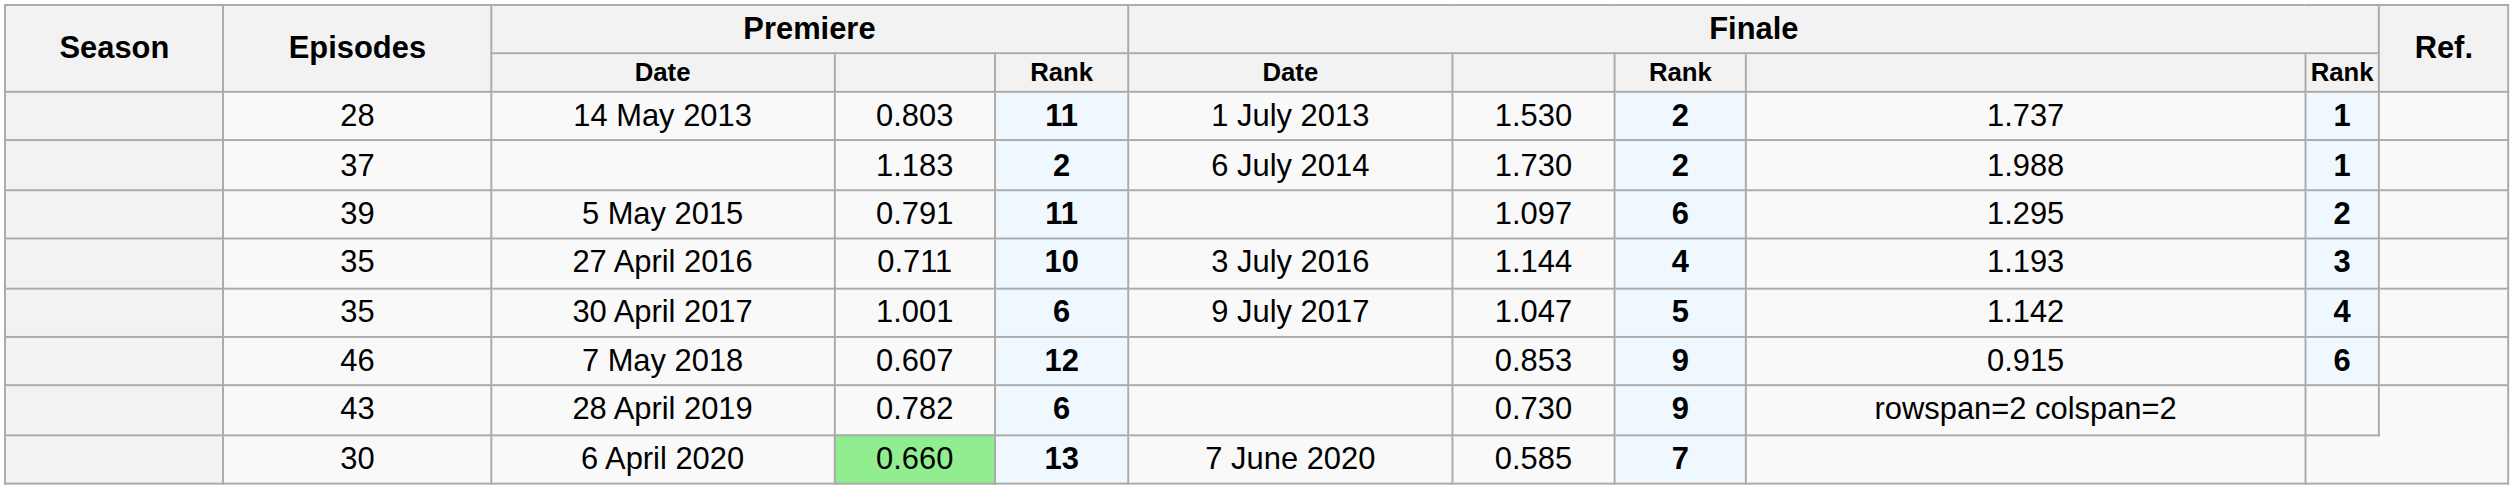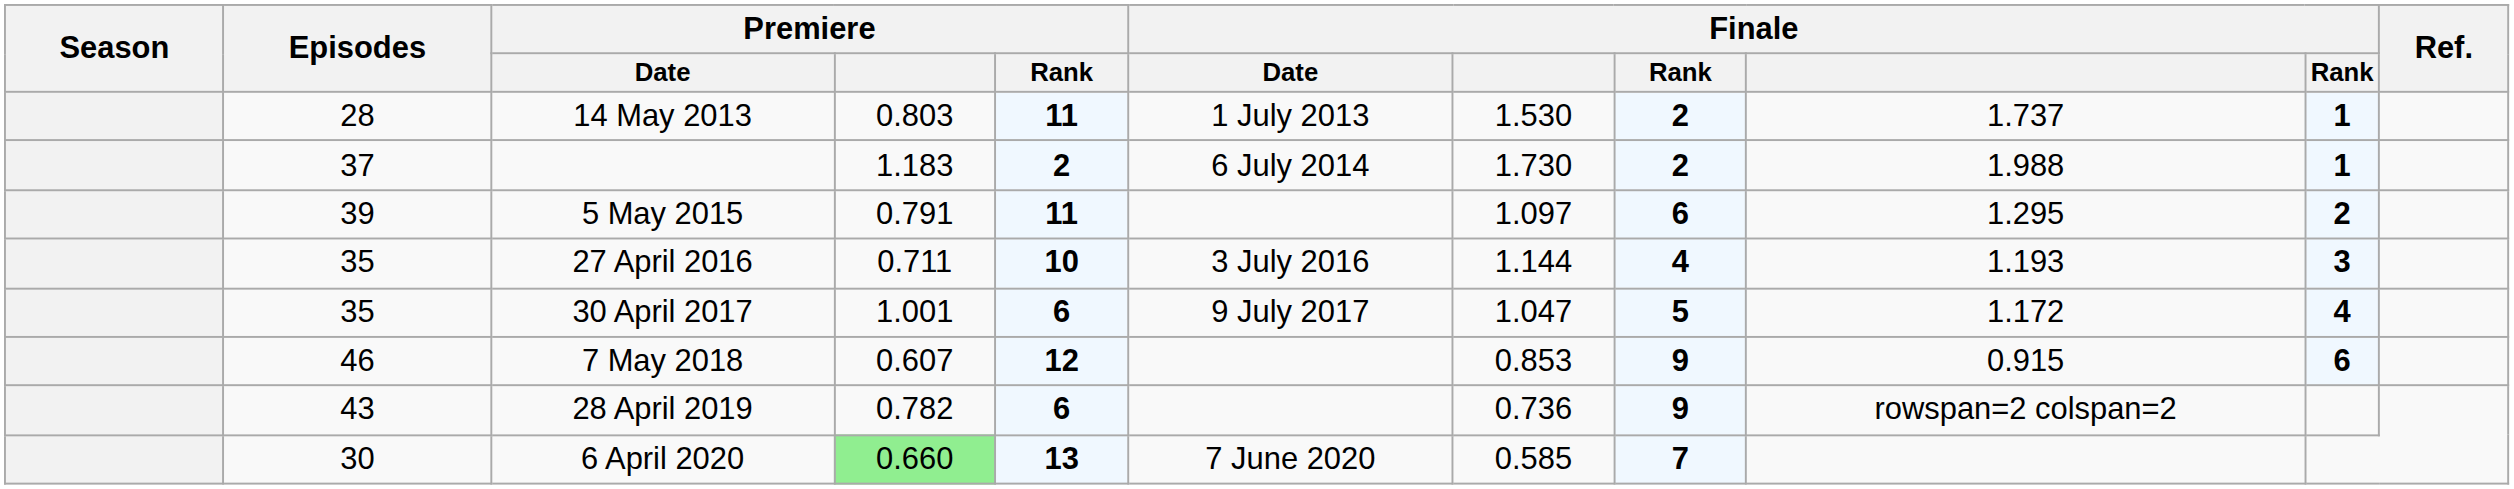(2026, 311) 1.142 -> (2026, 311) 1.172
(1533, 409) 0.730 -> (1533, 409) 0.736
